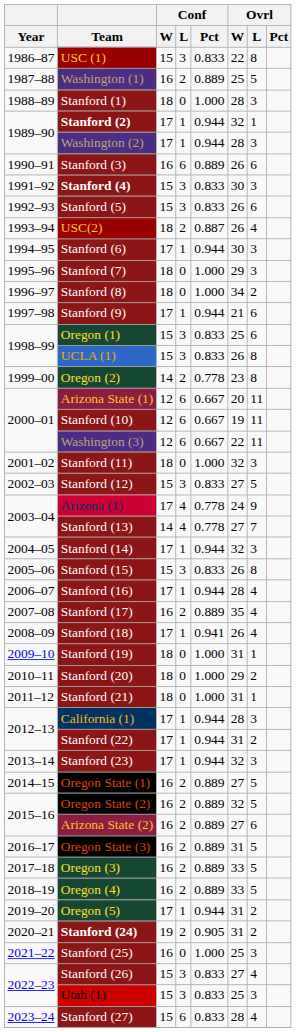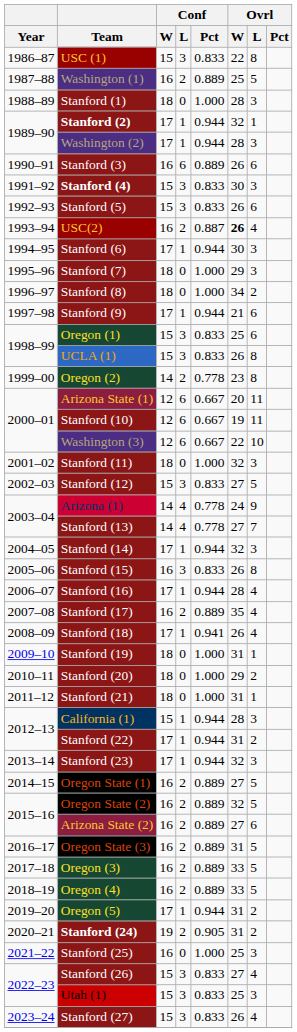(166, 228) 18 -> (166, 228) 16
(237, 228) normal -> (237, 228) bold
(257, 441) 11 -> (257, 441) 10
(166, 505) 17 -> (166, 505) 14
(166, 569) 15 -> (166, 569) 16
(166, 718) 17 -> (166, 718) 15
(182, 1016) 6 -> (182, 1016) 3
(237, 1016) 28 -> (237, 1016) 26
